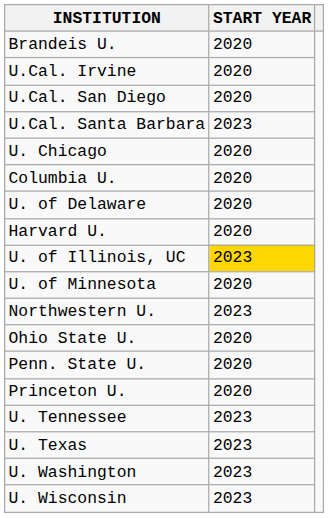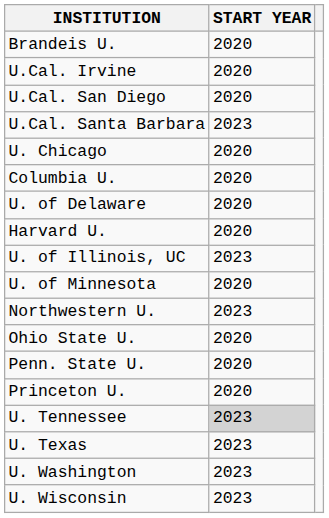(233, 258) gold background -> (233, 258) no background
(233, 418) no background -> (233, 418) lightgrey background
